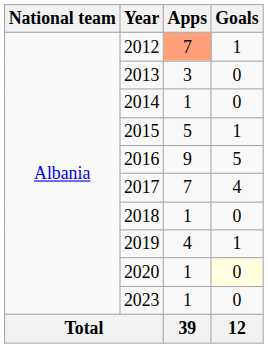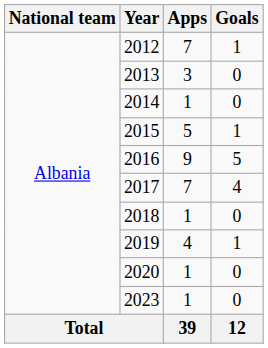(187, 46) lightsalmon background -> (187, 46) no background
(237, 272) lightyellow background -> (237, 272) no background
